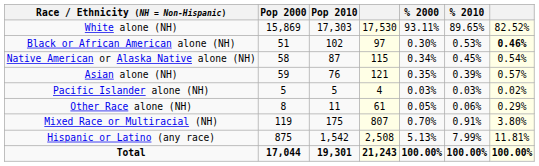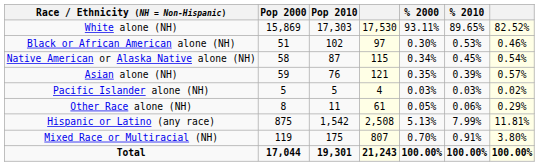(512, 44) bold -> (512, 44) normal
rows swapped: (131, 122) <-> (131, 138)
